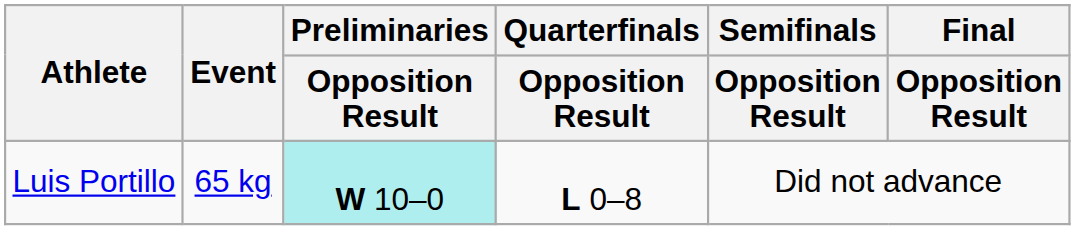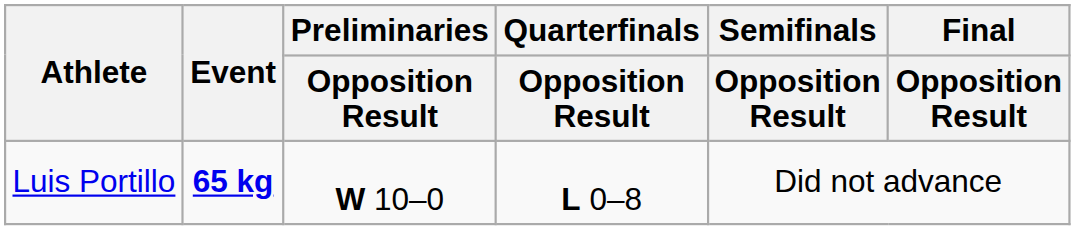(233, 183) normal -> (233, 183) bold
(390, 200) paleturquoise background -> (390, 200) no background
